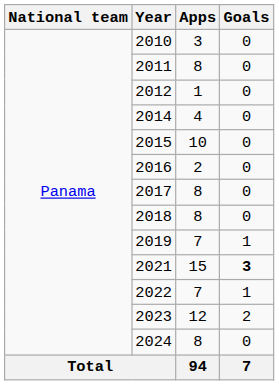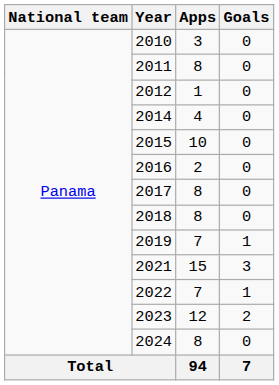(247, 267) bold -> (247, 267) normal
